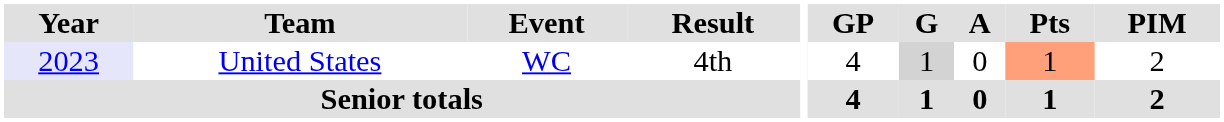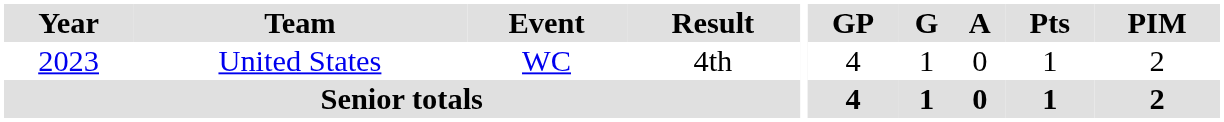(69, 60) lavender background -> (69, 60) no background
(927, 60) lightgrey background -> (927, 60) no background
(1050, 60) lightsalmon background -> (1050, 60) no background
